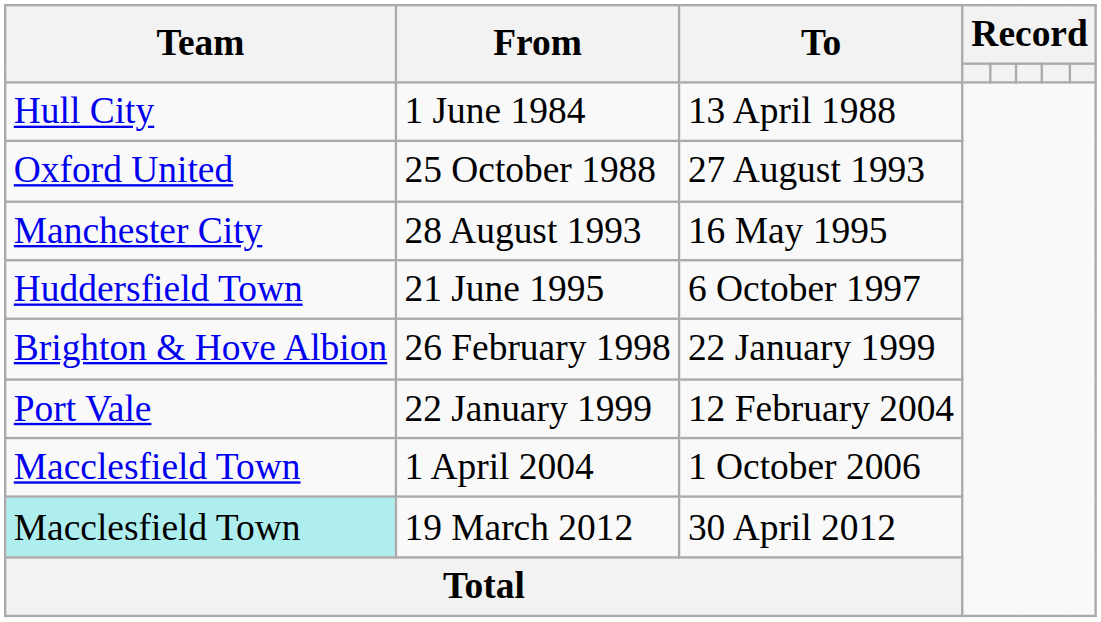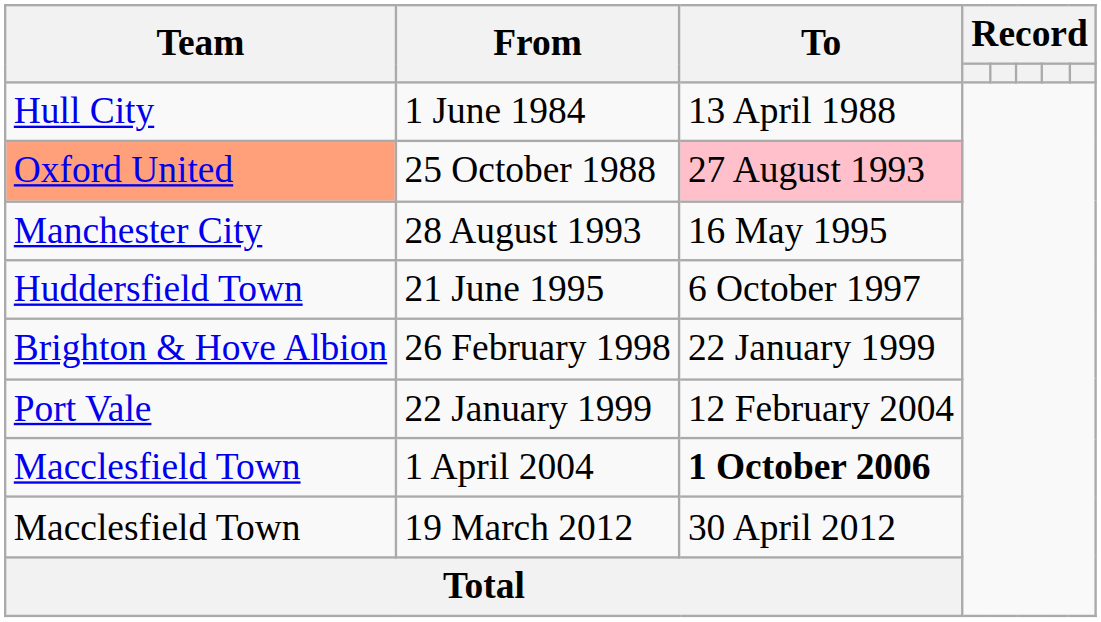(124, 170) no background -> (124, 170) lightsalmon background
(806, 170) no background -> (806, 170) pink background
(804, 467) normal -> (809, 467) bold
(157, 526) paleturquoise background -> (157, 526) no background
